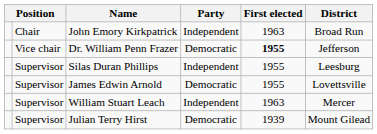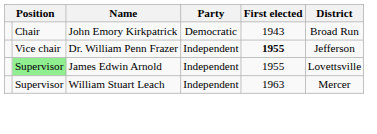(211, 31) Independent -> (211, 31) Democratic
(273, 31) 1963 -> (273, 31) 1943
(211, 48) Democratic -> (211, 48) Independent
- row: (113, 66)
(39, 84) no background -> (39, 66) lightgreen background
(211, 84) Democratic -> (211, 66) Independent
- row: (108, 119)
